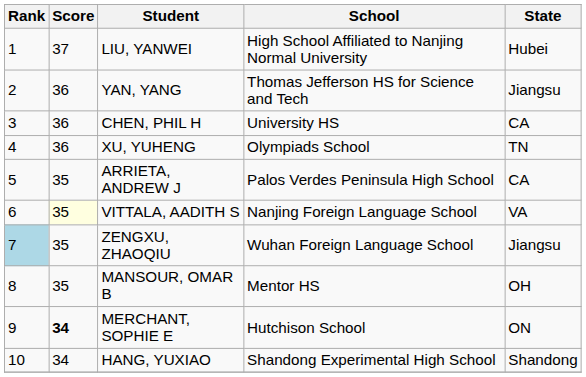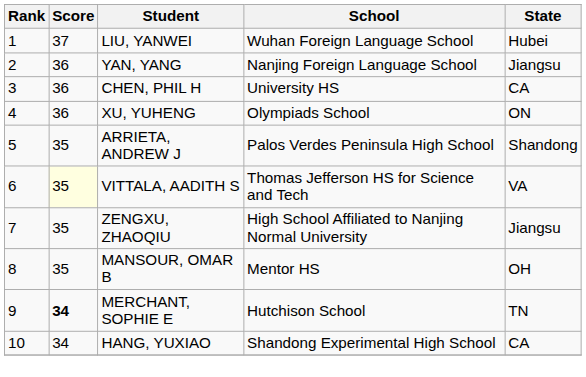(355, 49) High School Affiliated to Nanjing Normal University -> (360, 40) Wuhan Foreign Language School
(361, 90) Thomas Jefferson HS for Science and Tech -> (362, 64) Nanjing Foreign Language School
(518, 147) TN -> (520, 112) ON
(519, 179) CA -> (543, 145) Shandong
(362, 212) Nanjing Foreign Language School -> (361, 186) Thomas Jefferson HS for Science and Tech
(12, 245) lightblue background -> (12, 228) no background
(360, 245) Wuhan Foreign Language School -> (355, 228) High School Affiliated to Nanjing Normal University
(520, 327) ON -> (518, 310) TN
(543, 360) Shandong -> (519, 343) CA
